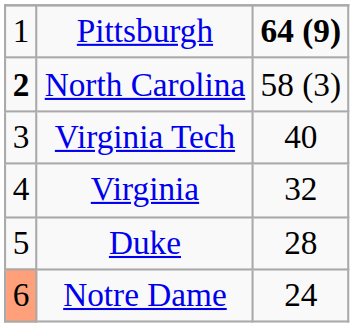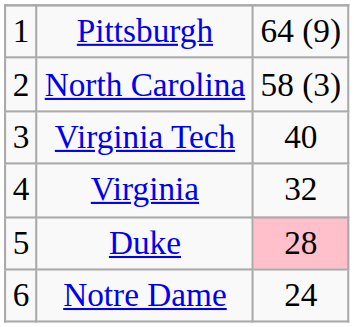(301, 31) bold -> (301, 31) normal
(21, 83) bold -> (21, 83) normal
(301, 242) no background -> (301, 242) pink background
(21, 295) lightsalmon background -> (21, 295) no background
